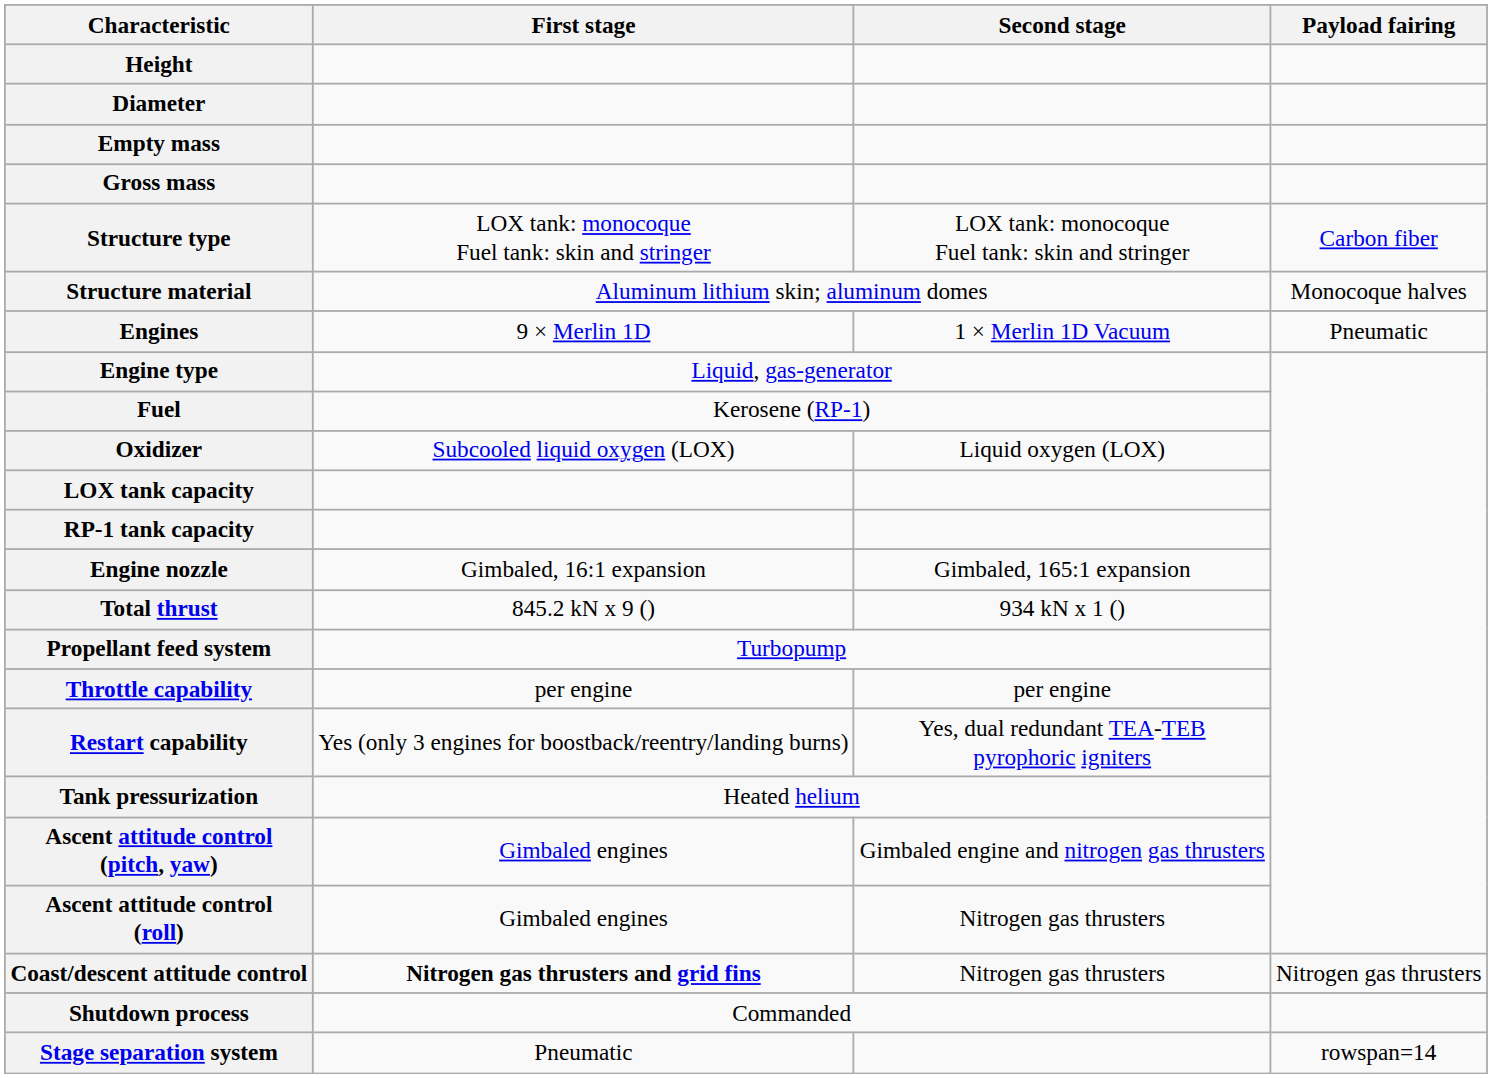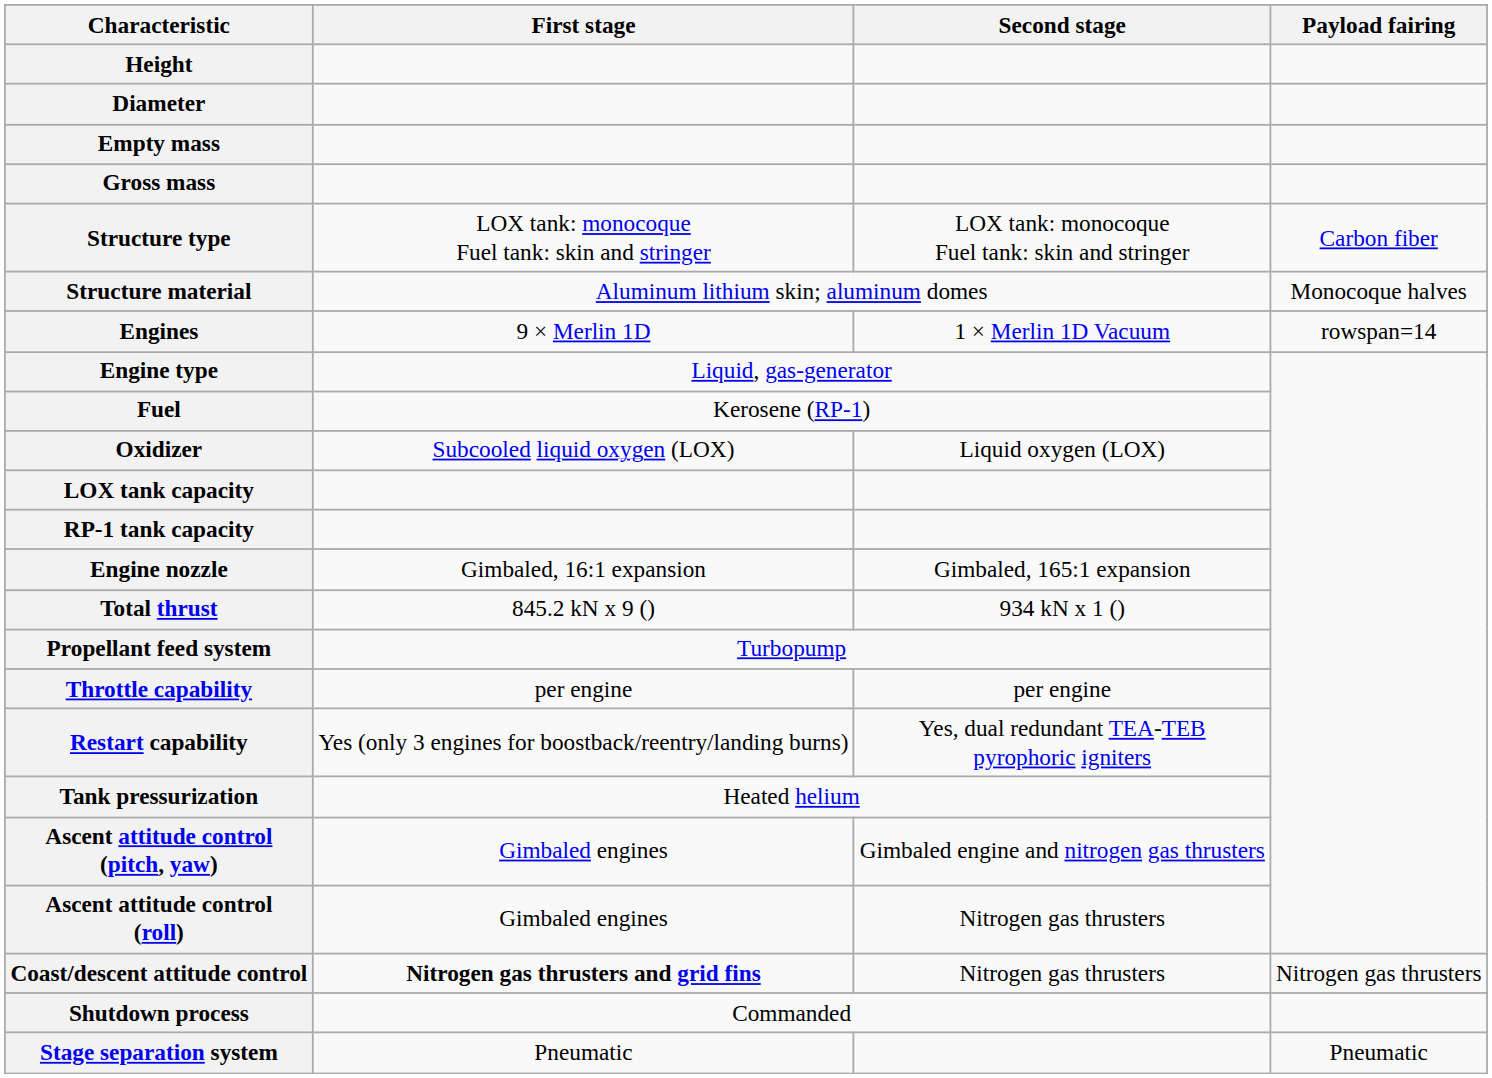(1379, 331) Pneumatic -> (1379, 331) rowspan=14
(1379, 1052) rowspan=14 -> (1379, 1052) Pneumatic
